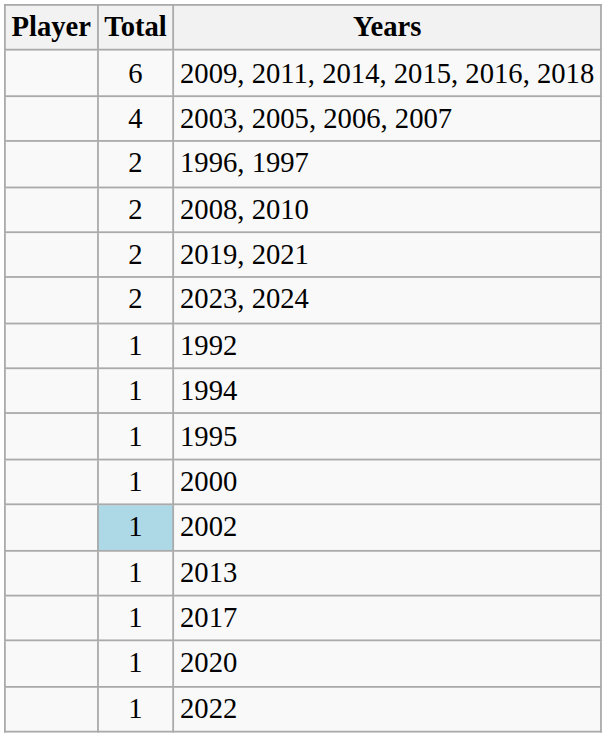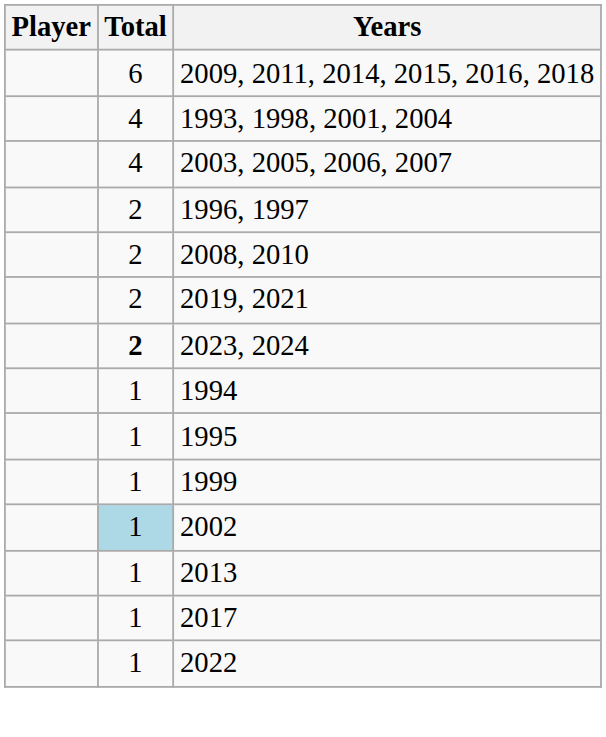+ row: (316, 118)
(136, 299) normal -> (136, 345) bold
- row: (209, 345)
+ row: (209, 481)
- row: (209, 481)
- row: (209, 663)
